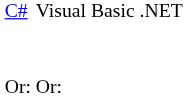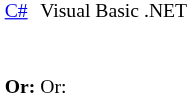(18, 86) normal -> (20, 86) bold
